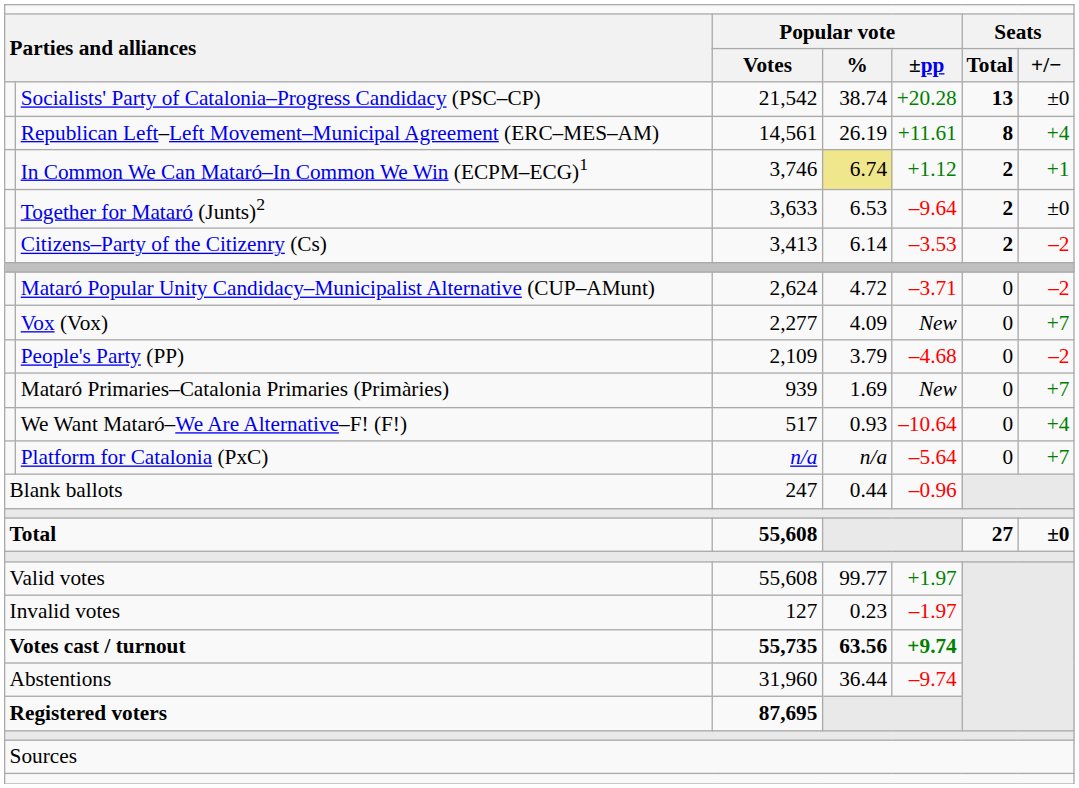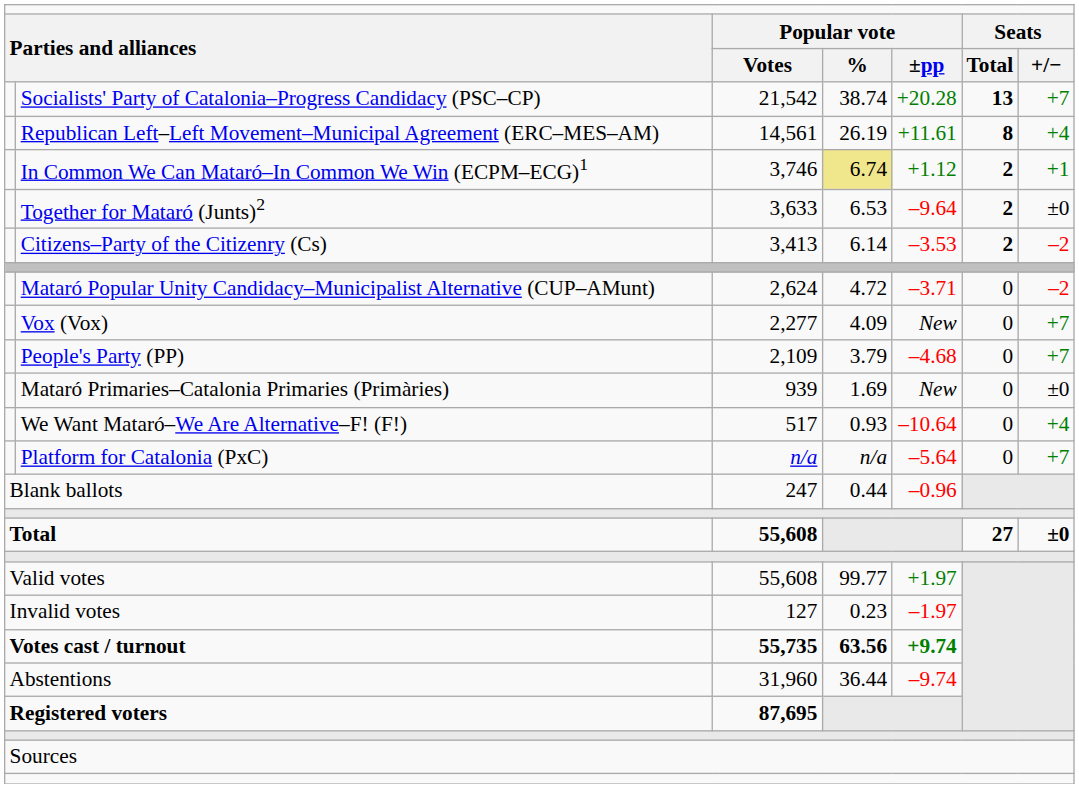(1058, 98) ±0 -> (1058, 98) +7
(1059, 356) –2 -> (1058, 356) +7
(1058, 389) +7 -> (1058, 389) ±0
